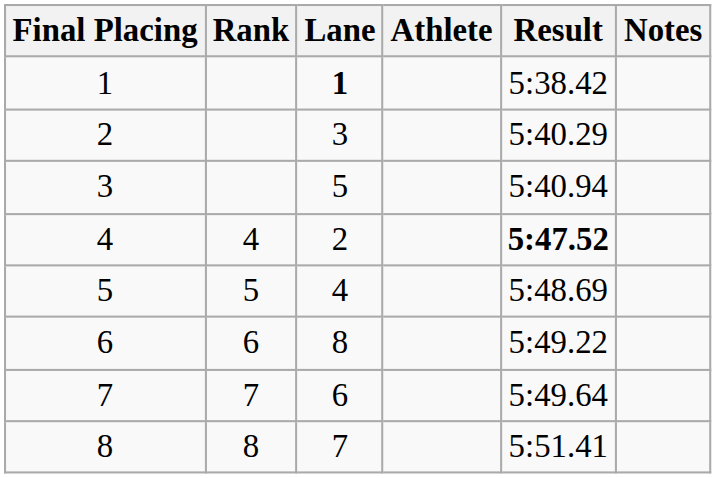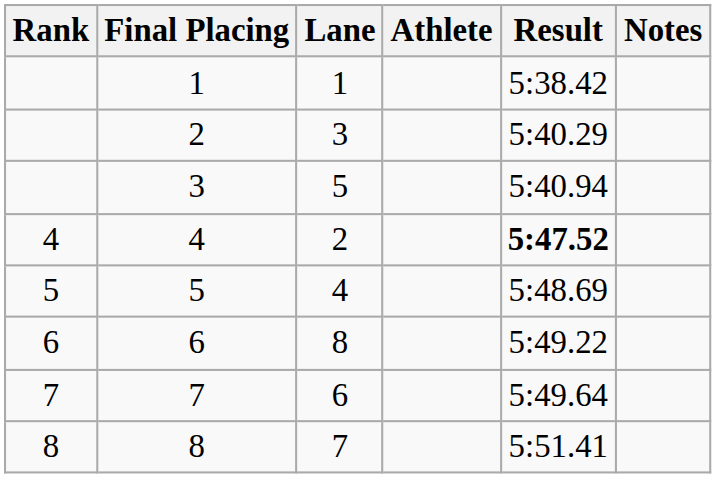columns swapped: (251, 30) <-> (105, 30)
(340, 82) bold -> (340, 82) normal
